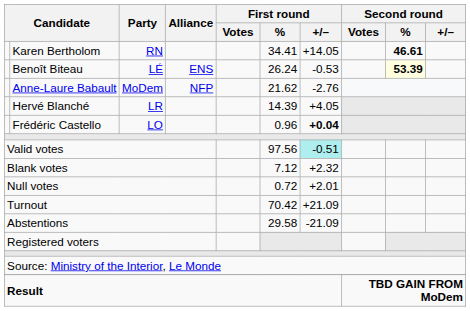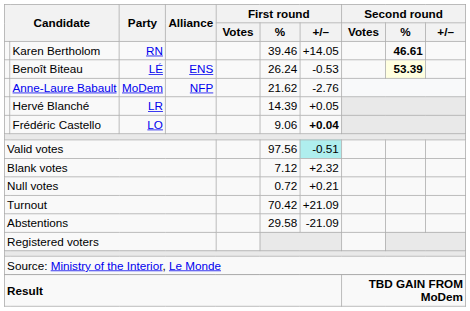(283, 51) 34.41 -> (283, 51) 39.46
(324, 106) +4.05 -> (324, 106) +0.05
(286, 125) 0.96 -> (286, 125) 9.06
(324, 186) +2.01 -> (324, 186) +0.21
